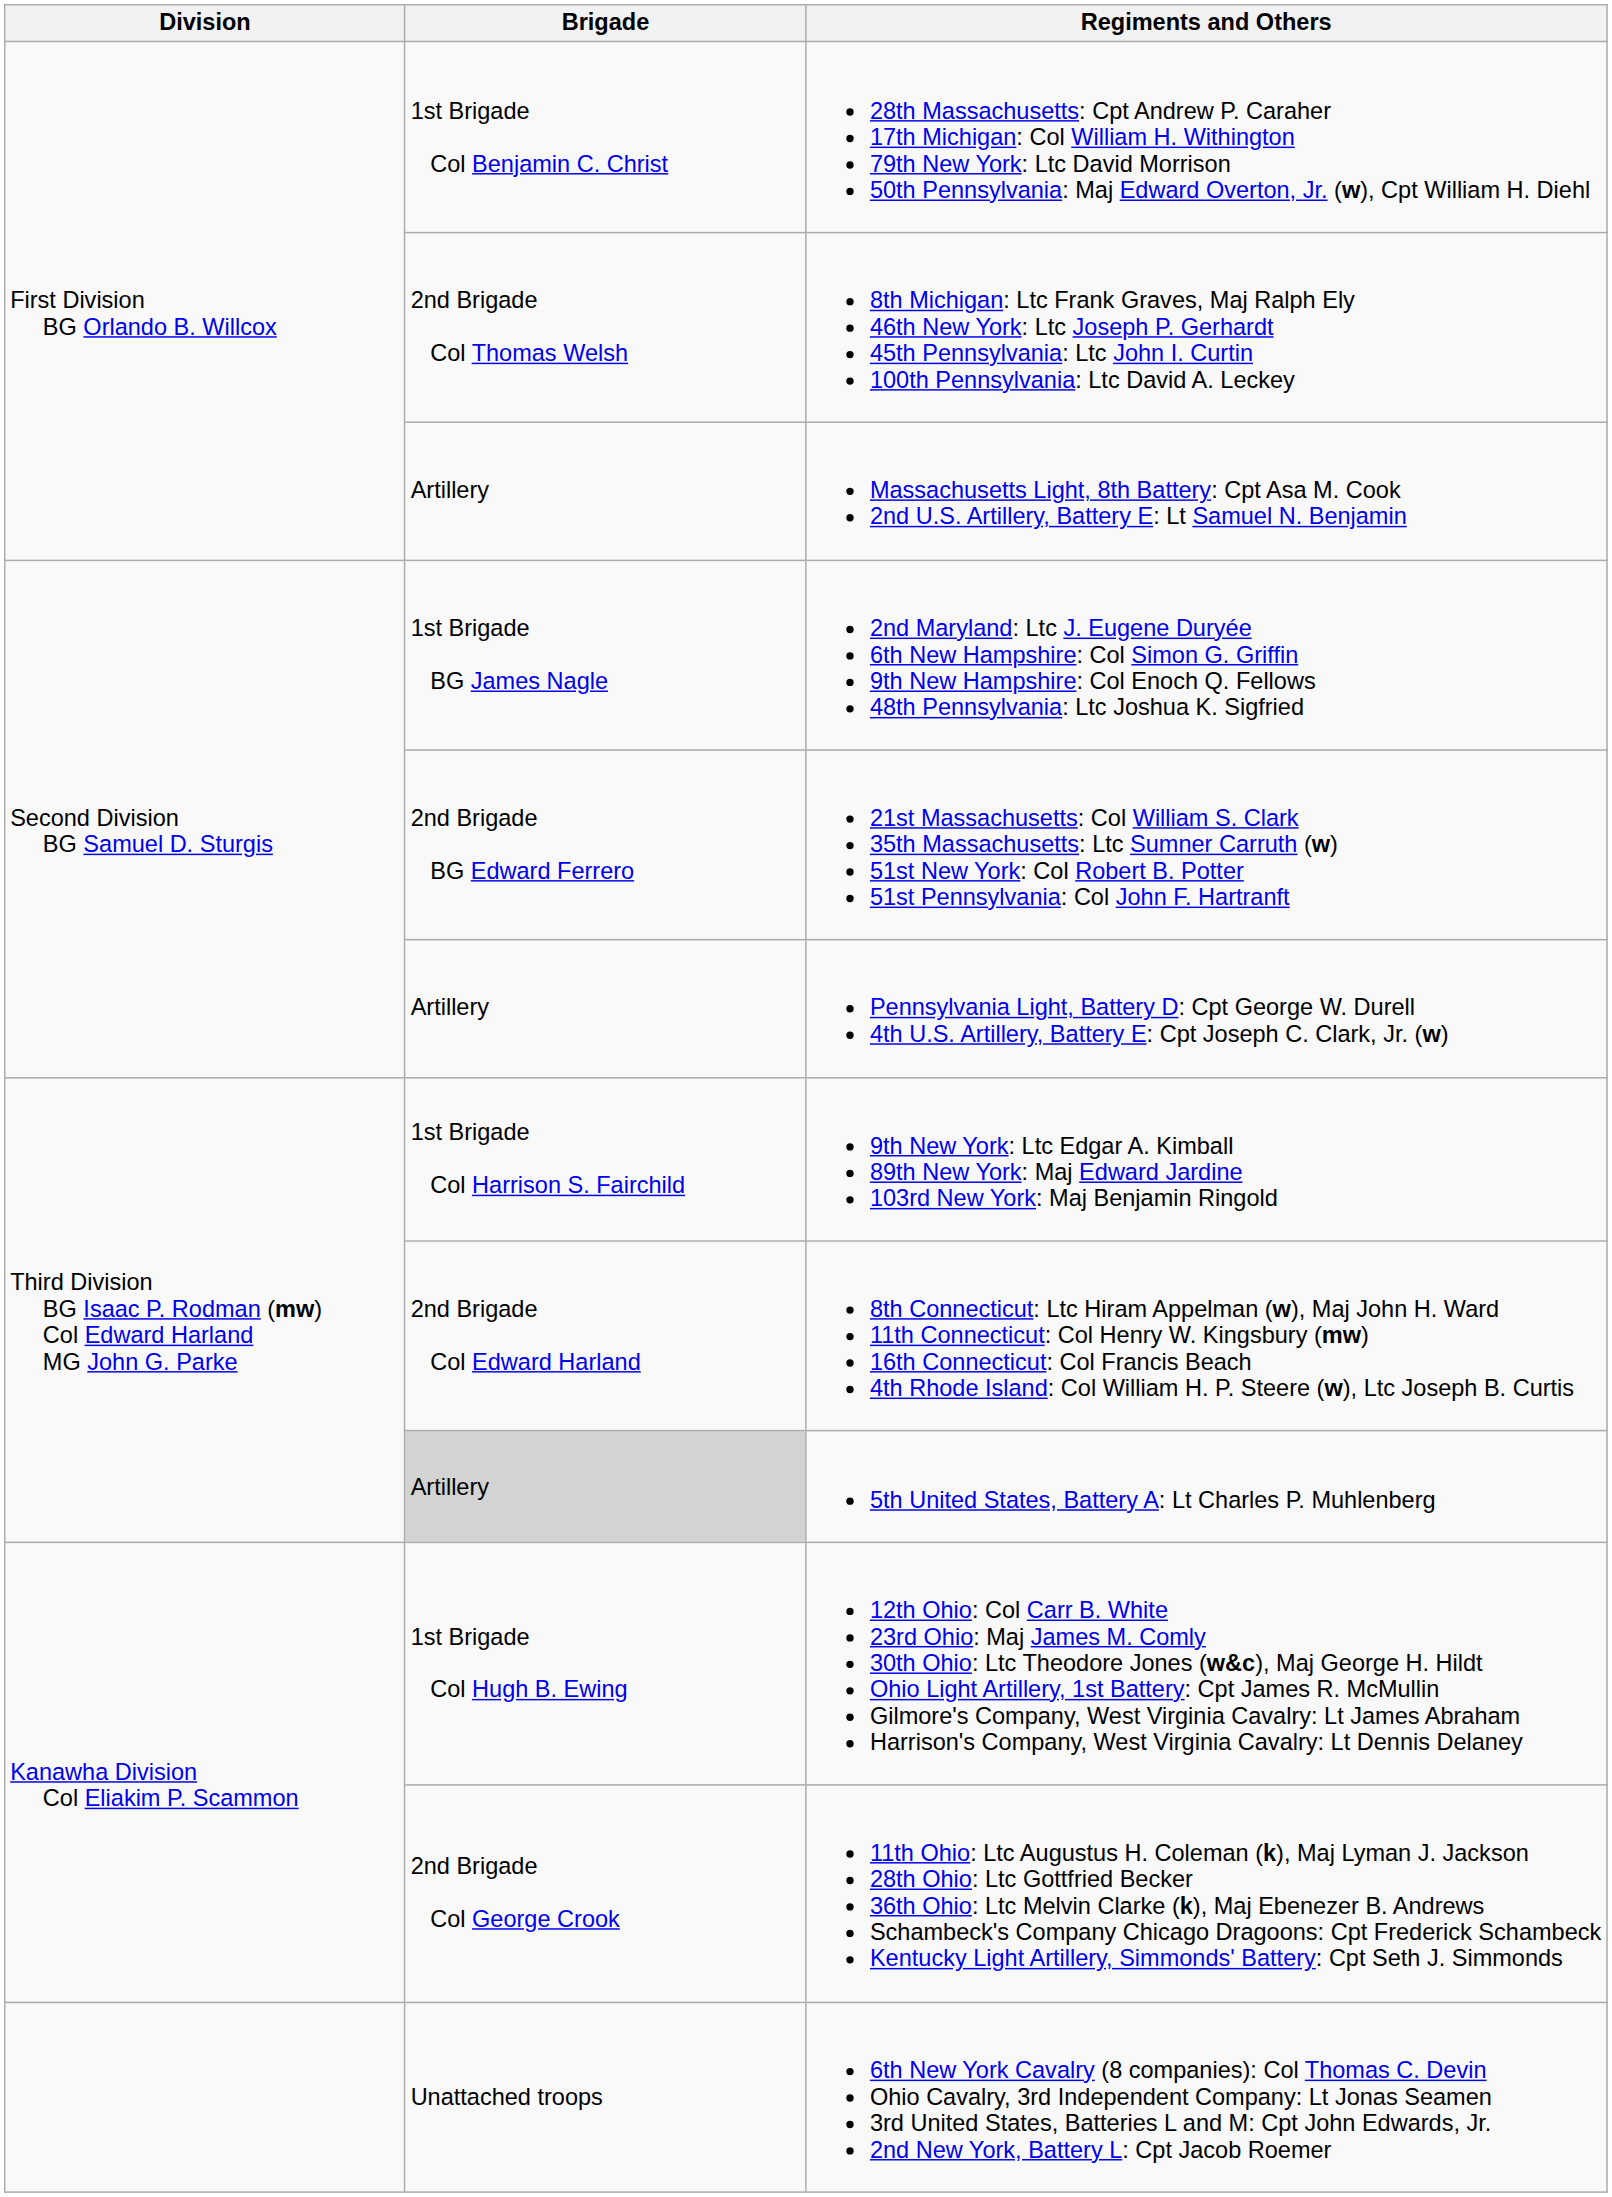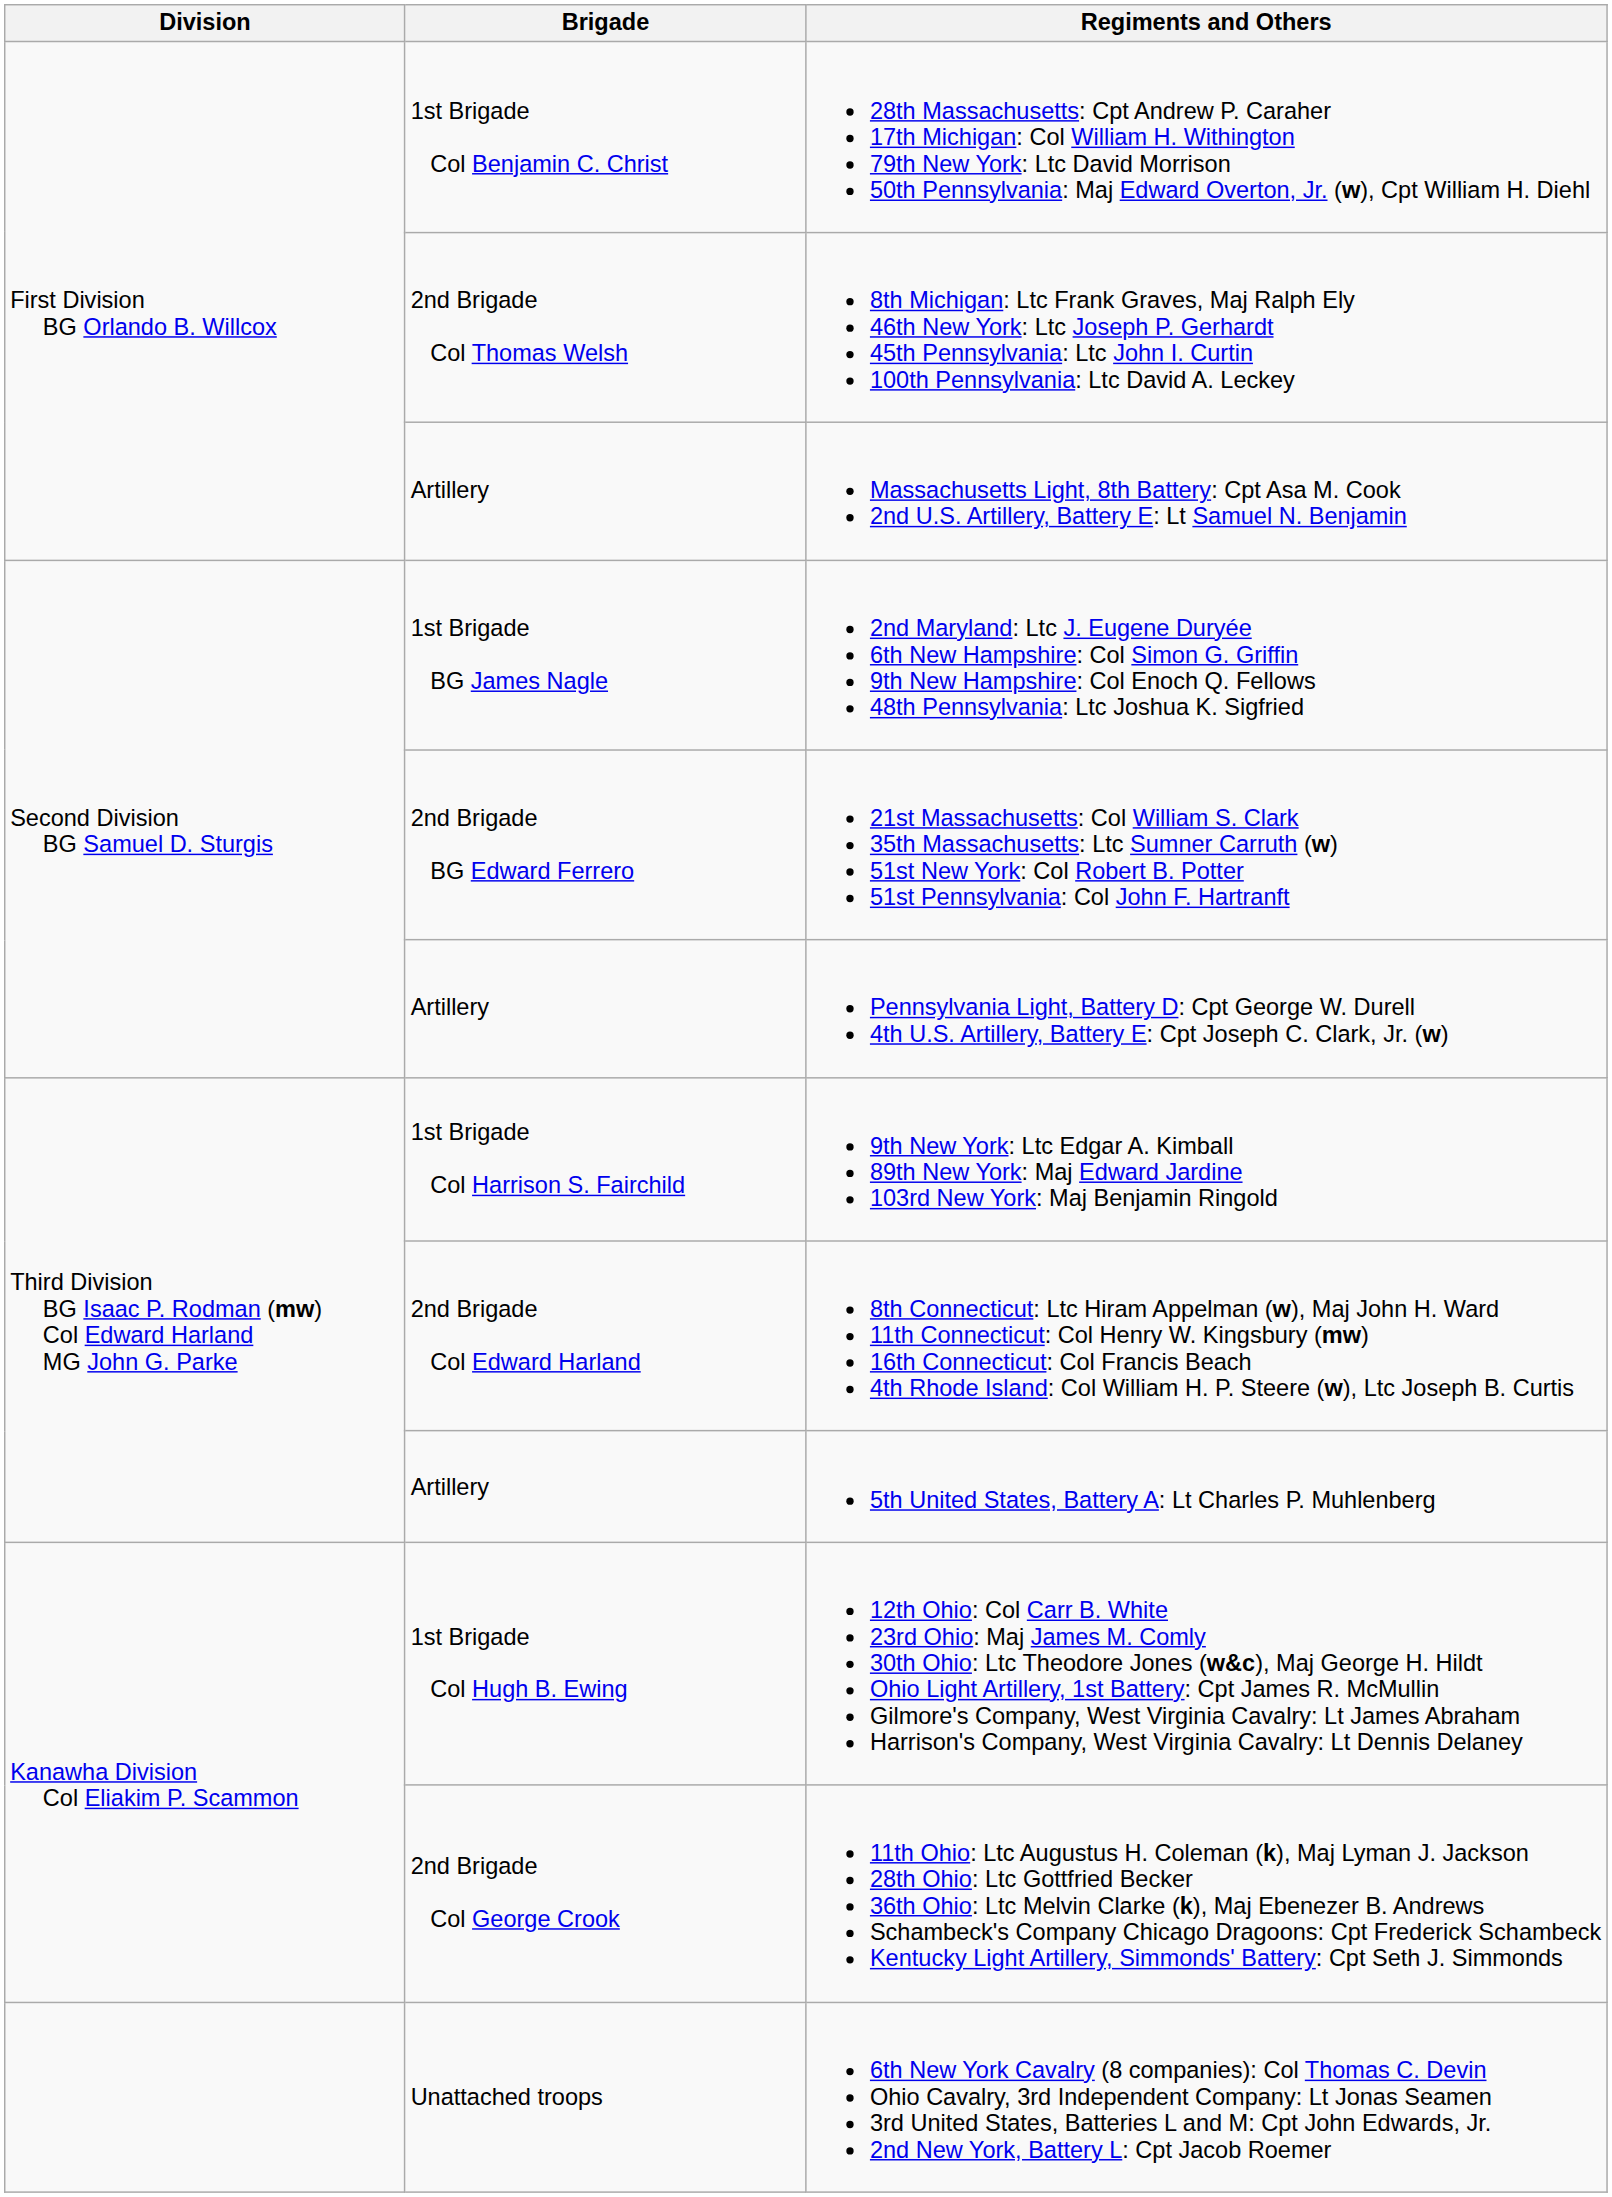(450, 1486) lightgrey background -> (450, 1486) no background
